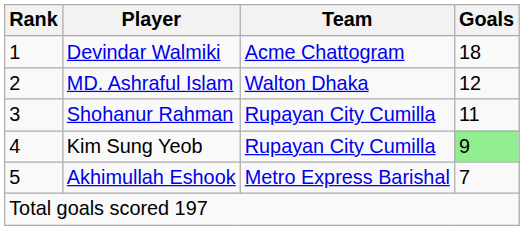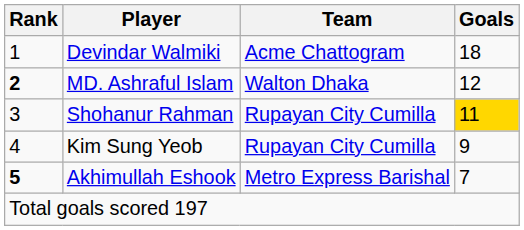(15, 83) normal -> (15, 83) bold
(469, 114) no background -> (469, 114) gold background
(464, 146) lightgreen background -> (464, 146) no background
(15, 177) normal -> (15, 177) bold
